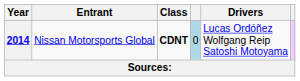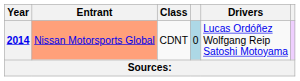(95, 40) no background -> (95, 40) lightsalmon background
(174, 40) bold -> (174, 40) normal
